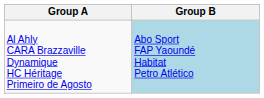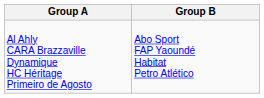(165, 56) lightblue background -> (165, 56) no background
